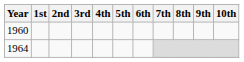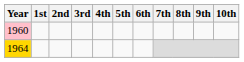(18, 30) no background -> (18, 30) pink background
(18, 48) no background -> (18, 48) gold background
